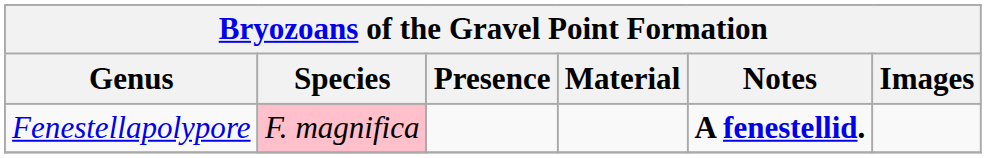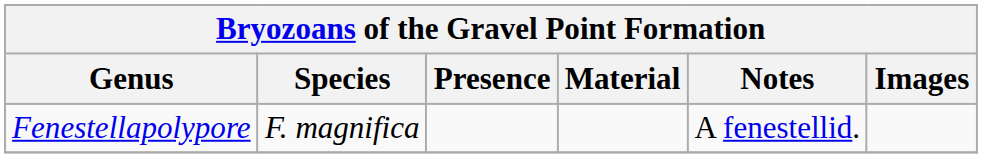(342, 127) pink background -> (342, 127) no background
(780, 127) bold -> (777, 127) normal
